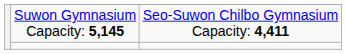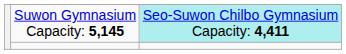(240, 23) no background -> (240, 23) paleturquoise background
